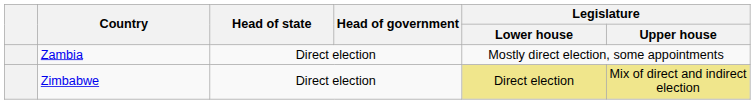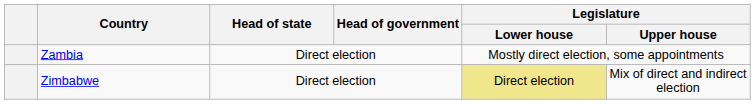(678, 81) khaki background -> (678, 81) no background
